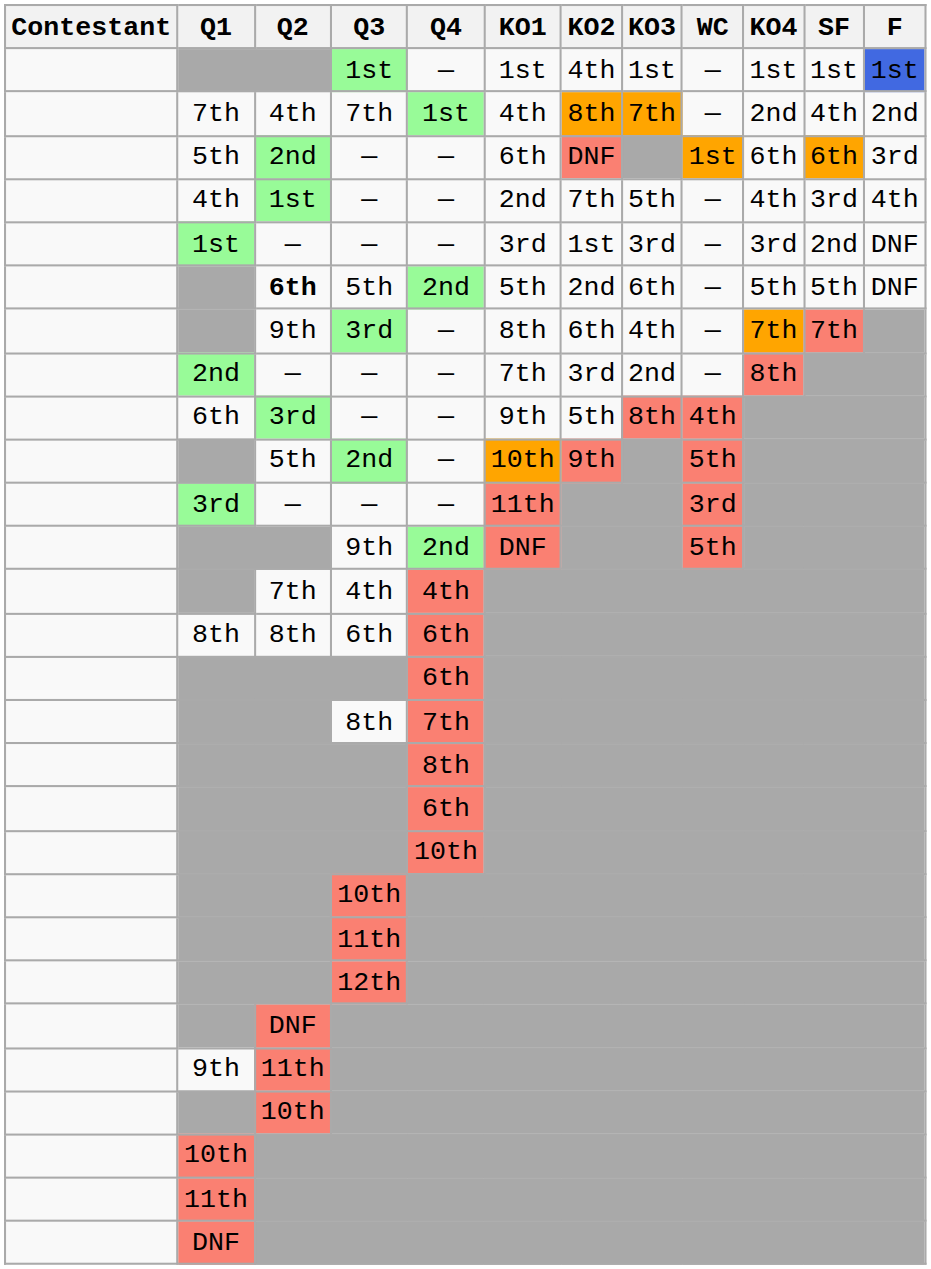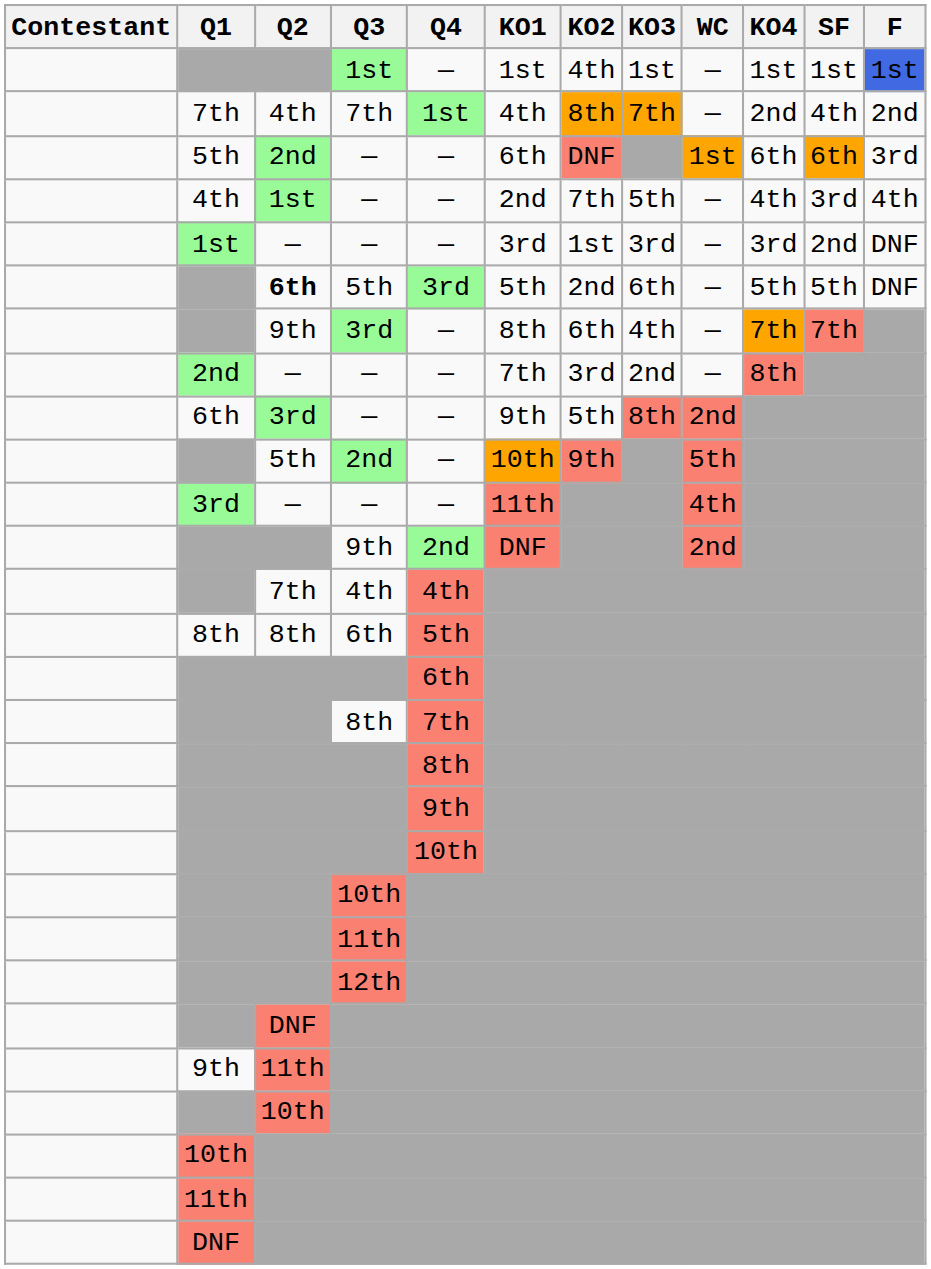(446, 287) 2nd -> (446, 287) 3rd
(713, 418) 4th -> (713, 418) 2nd
(713, 505) 3rd -> (713, 505) 4th
(713, 548) 5th -> (713, 548) 2nd
(446, 635) 6th -> (446, 635) 5th
(446, 809) 6th -> (446, 809) 9th
